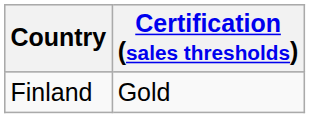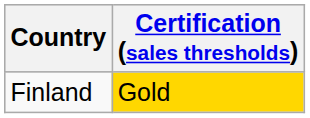(144, 91) no background -> (144, 91) gold background
